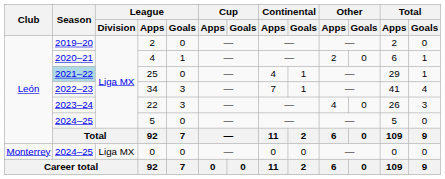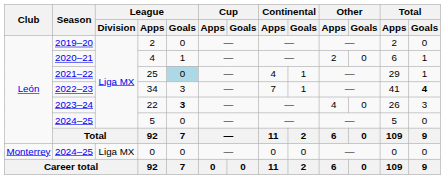(74, 74) lightblue background -> (74, 74) no background
(182, 74) no background -> (182, 74) lightblue background
(425, 89) normal -> (425, 89) bold
(182, 105) normal -> (182, 105) bold
